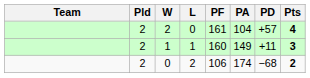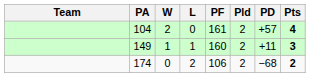columns swapped: (142, 13) <-> (243, 13)
